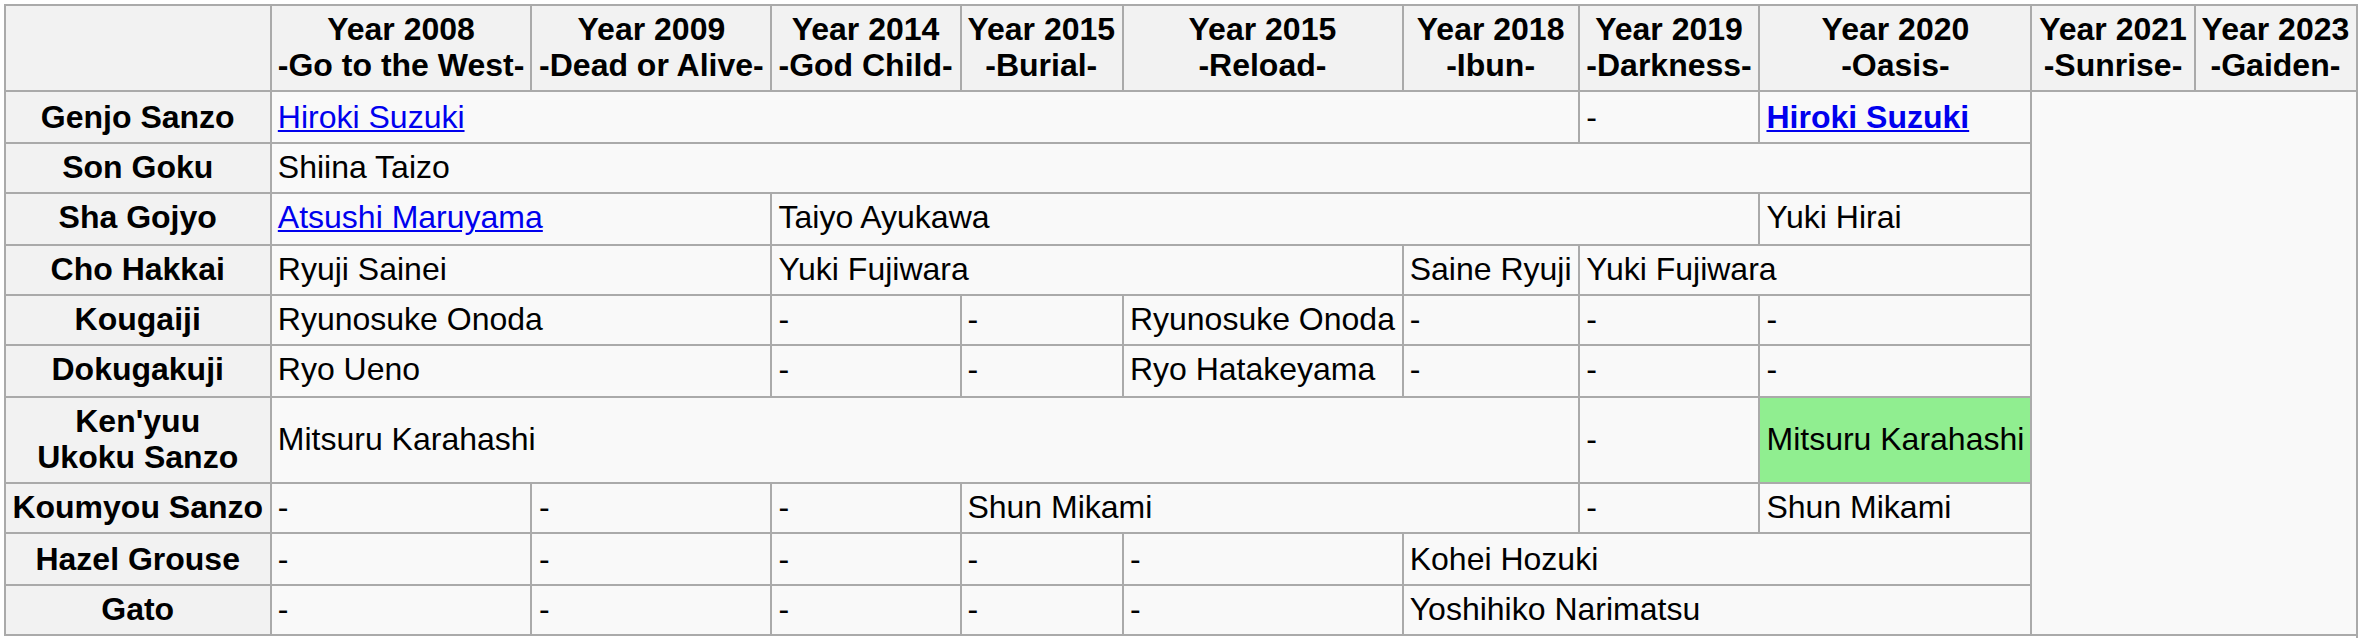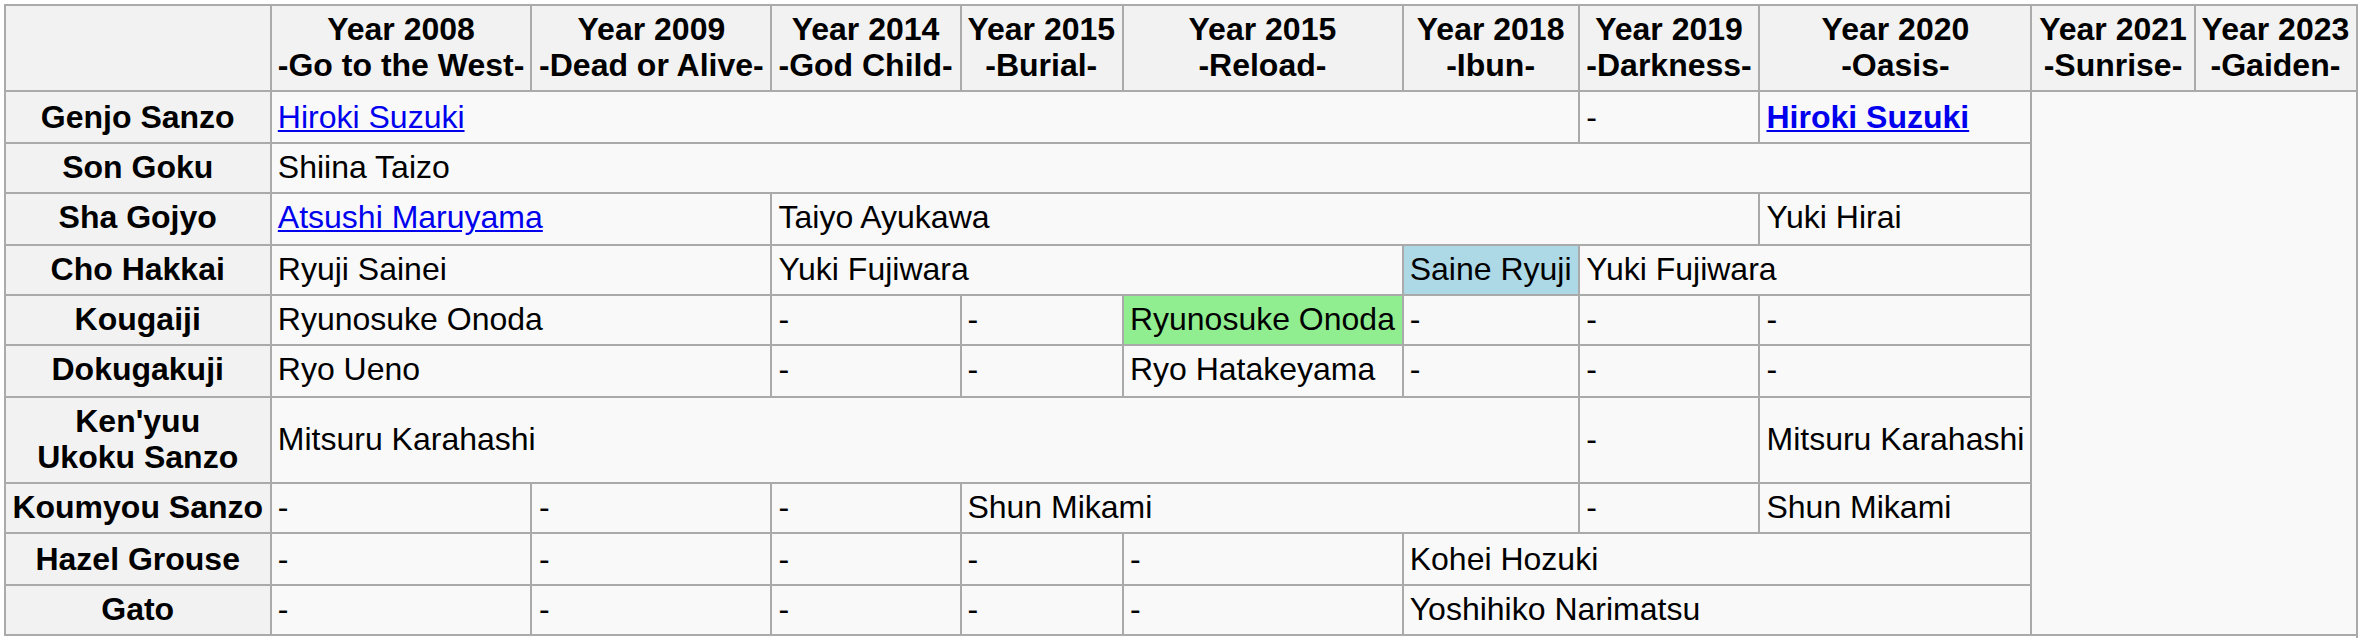(1491, 268) no background -> (1491, 268) lightblue background
(1262, 319) no background -> (1262, 319) lightgreen background
(1895, 439) lightgreen background -> (1895, 439) no background
